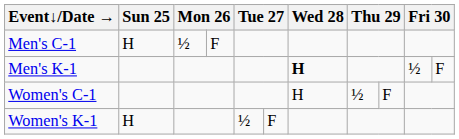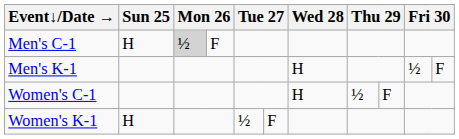(184, 43) no background -> (184, 43) lightgrey background
(298, 69) bold -> (298, 69) normal
